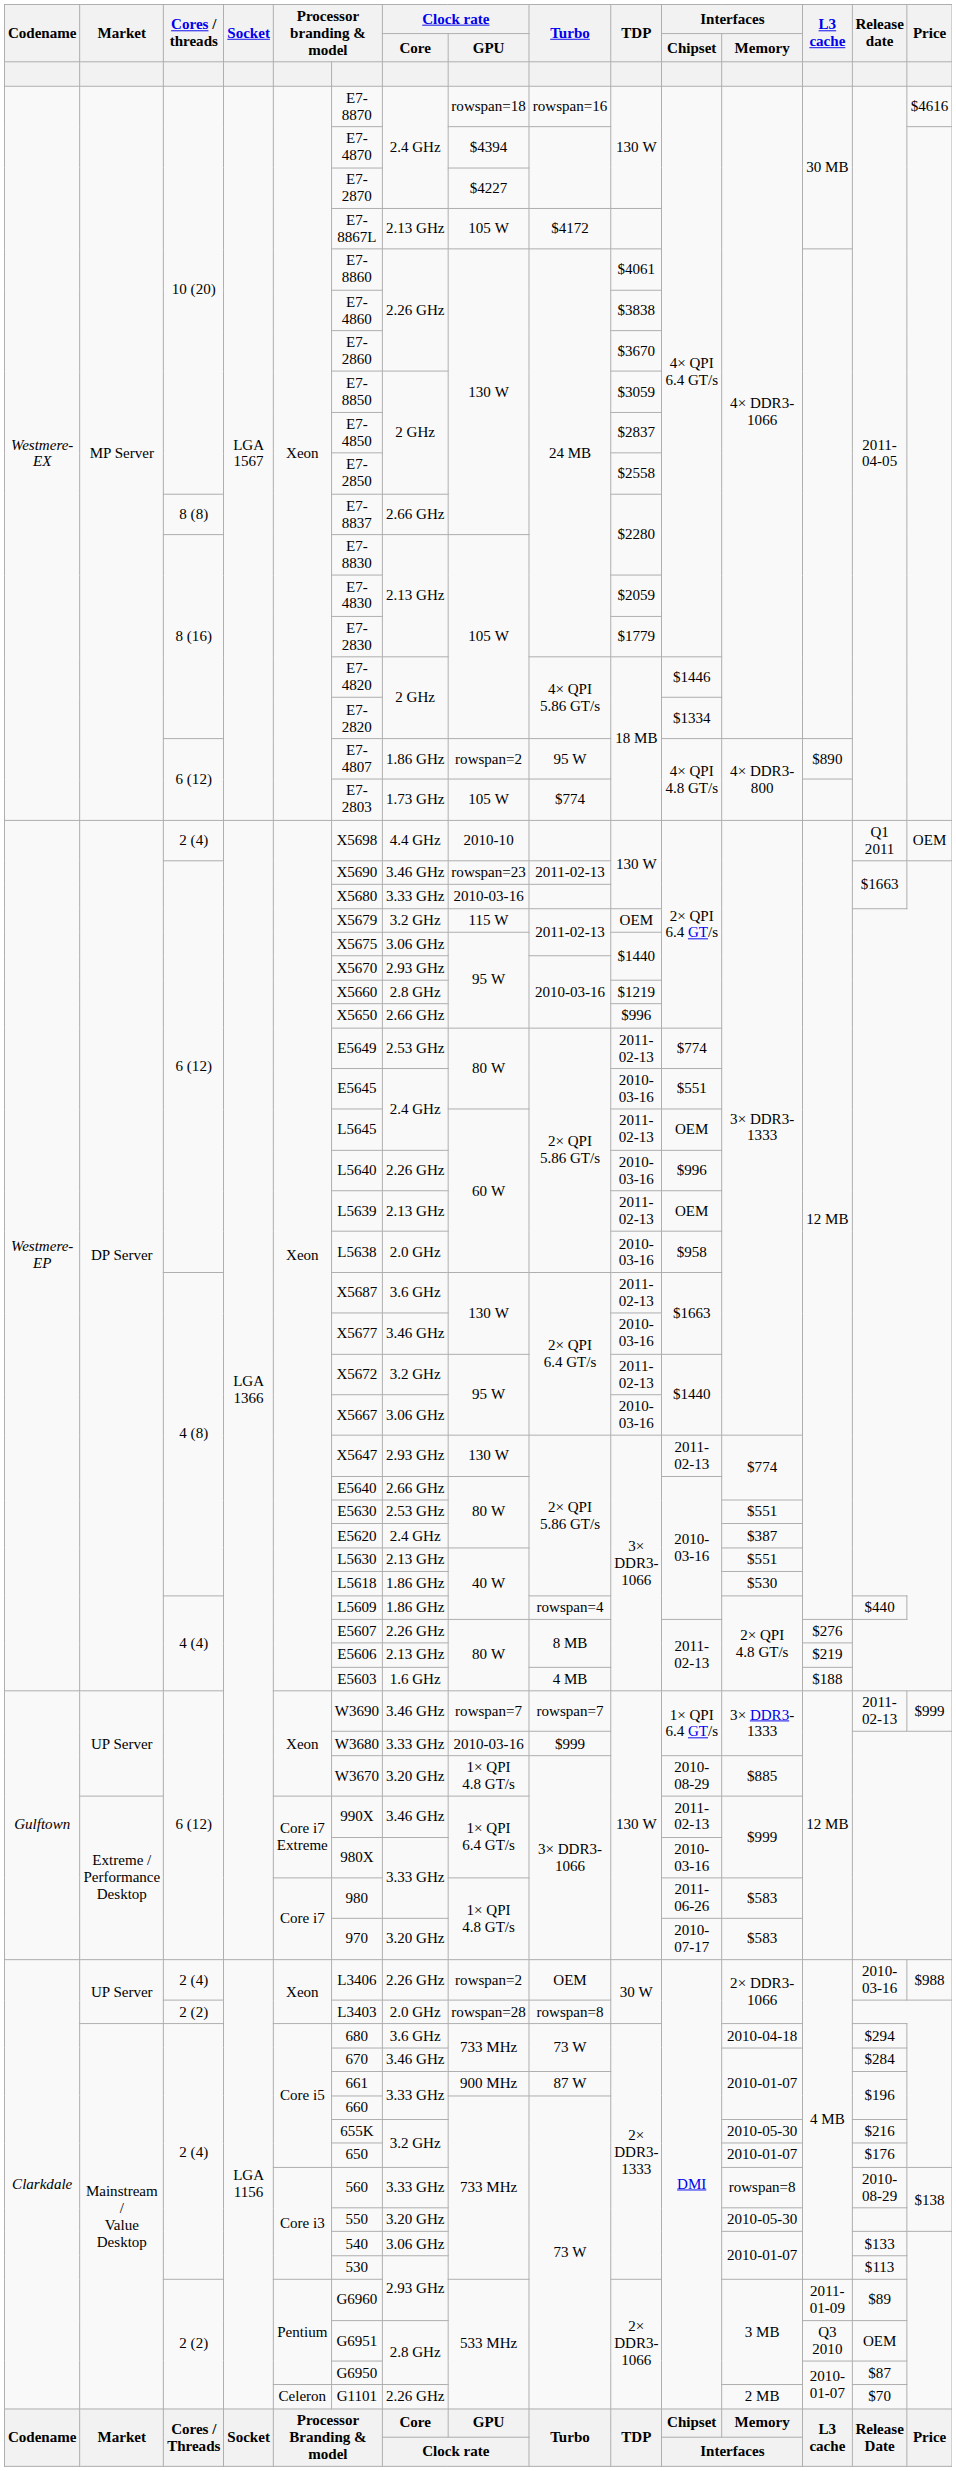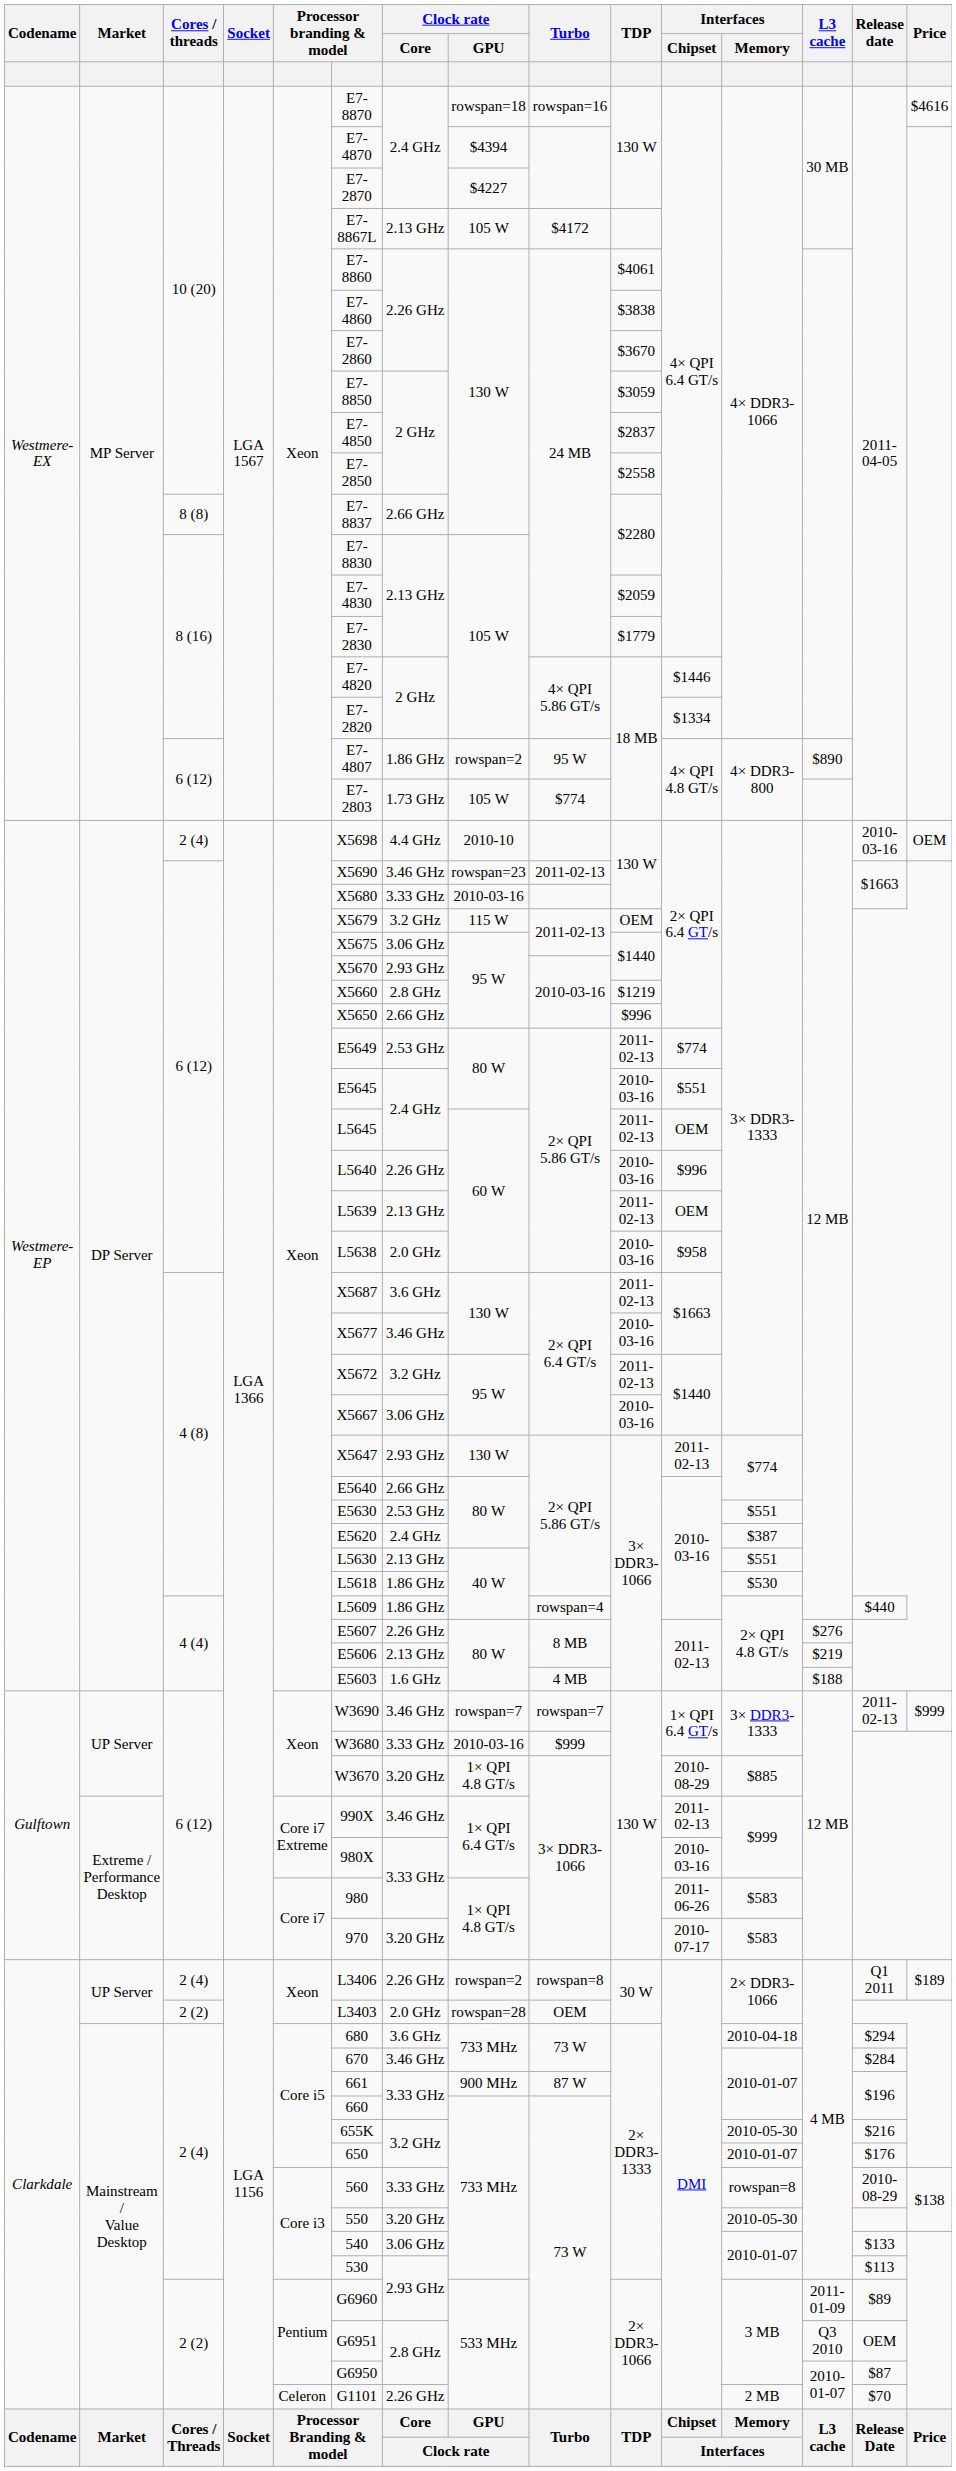(880, 840) Q1 2011 -> (880, 840) 2010-03-16
(570, 1979) OEM -> (570, 1979) rowspan=8
(880, 1979) 2010-03-16 -> (880, 1979) Q1 2011
(930, 1979) $988 -> (930, 1979) $189
(570, 2012) rowspan=8 -> (570, 2012) OEM
